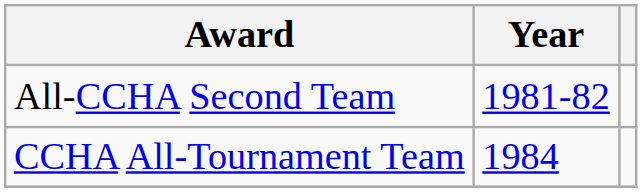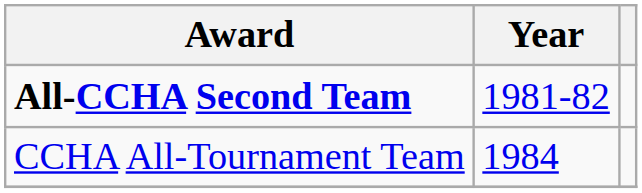(205, 95) normal -> (213, 95) bold
